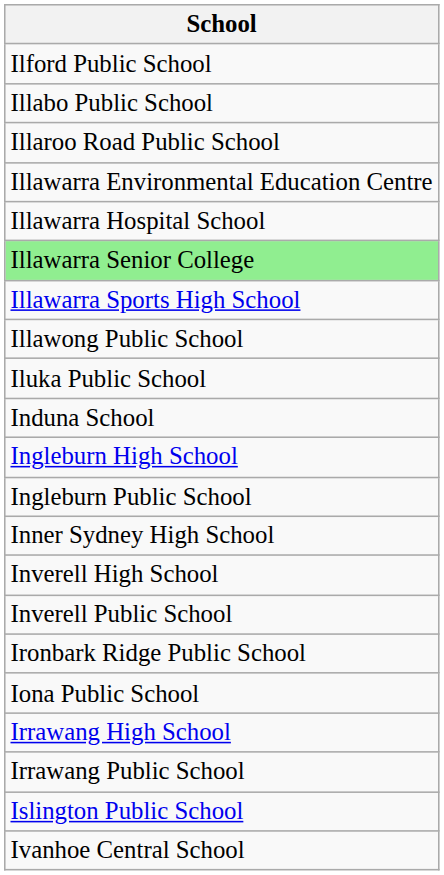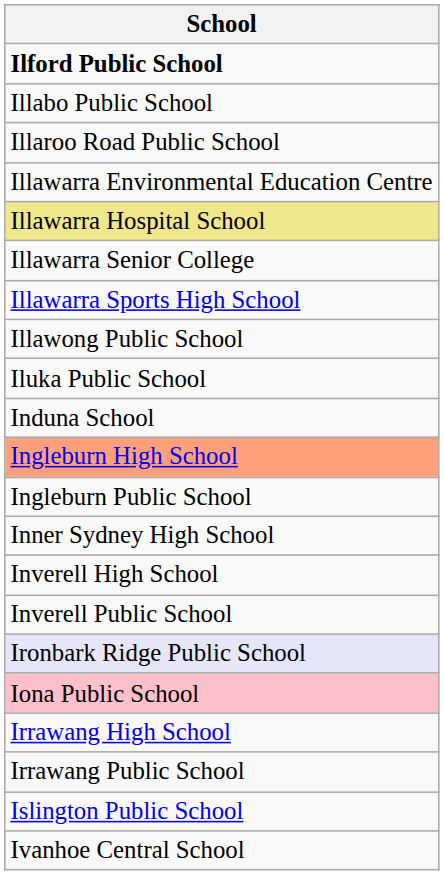(111, 63) normal -> (117, 63) bold
(138, 220) no background -> (138, 220) khaki background
(132, 260) lightgreen background -> (132, 260) no background
(124, 456) no background -> (124, 456) lightsalmon background
(158, 653) no background -> (158, 653) lavender background
(105, 692) no background -> (105, 692) pink background
